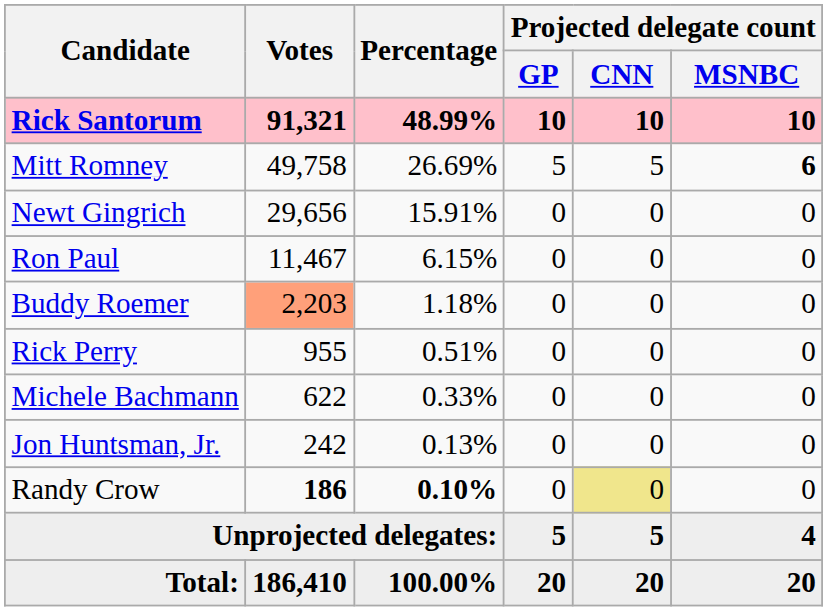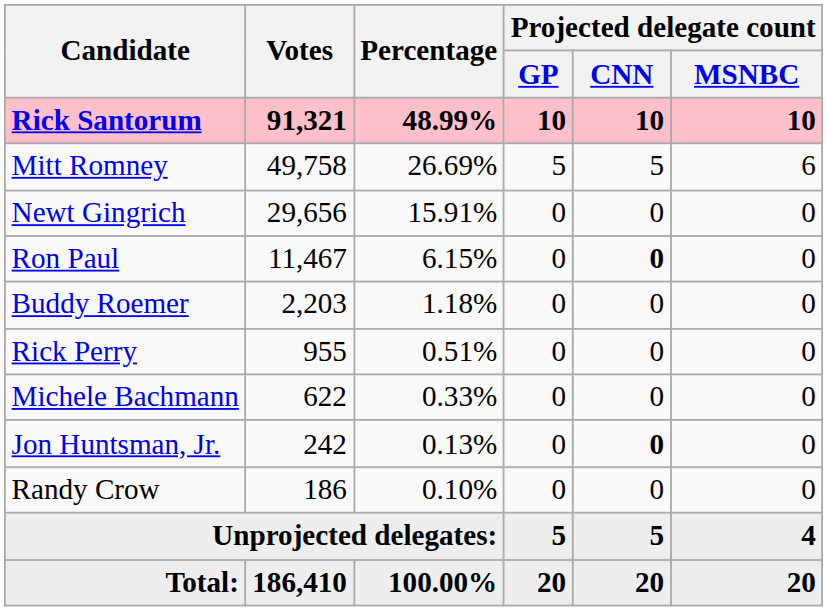(808, 166) bold -> (808, 166) normal
(657, 258) normal -> (657, 258) bold
(314, 304) lightsalmon background -> (314, 304) no background
(657, 443) normal -> (657, 443) bold
(325, 489) bold -> (325, 489) normal
(457, 489) bold -> (460, 489) normal
(657, 489) khaki background -> (657, 489) no background
